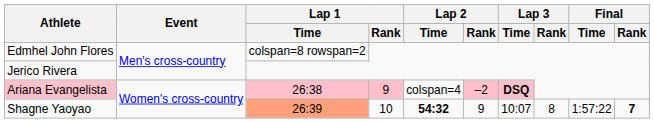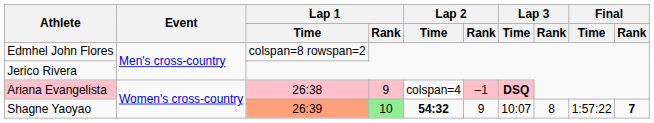(481, 90) –2 -> (481, 90) –1
(386, 109) no background -> (386, 109) lightgreen background
